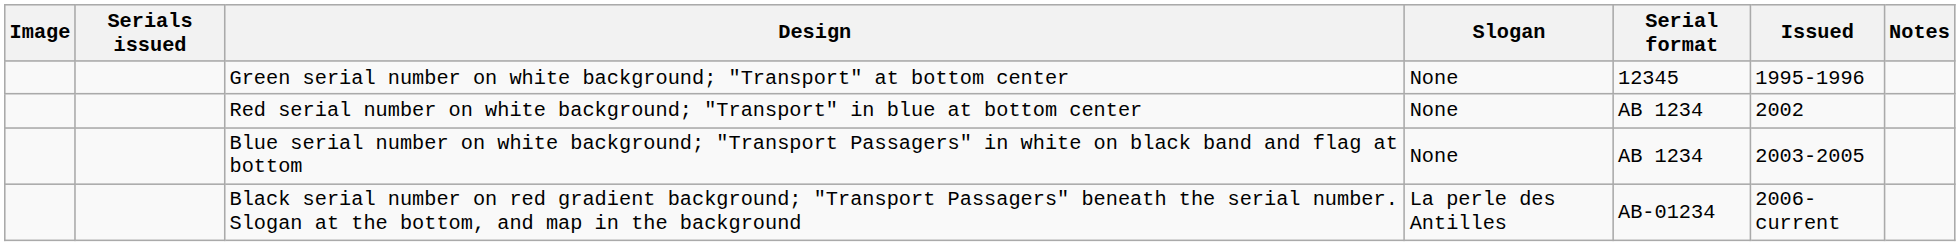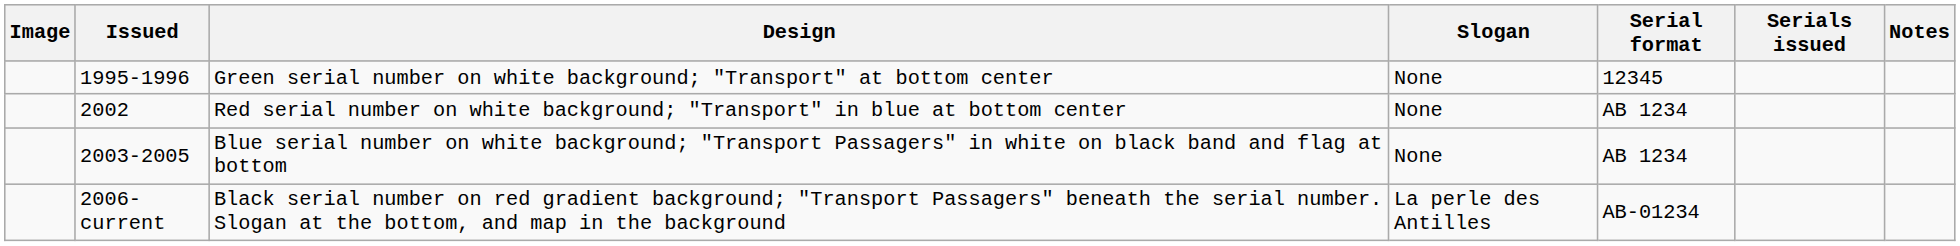columns swapped: (1817, 33) <-> (150, 33)
